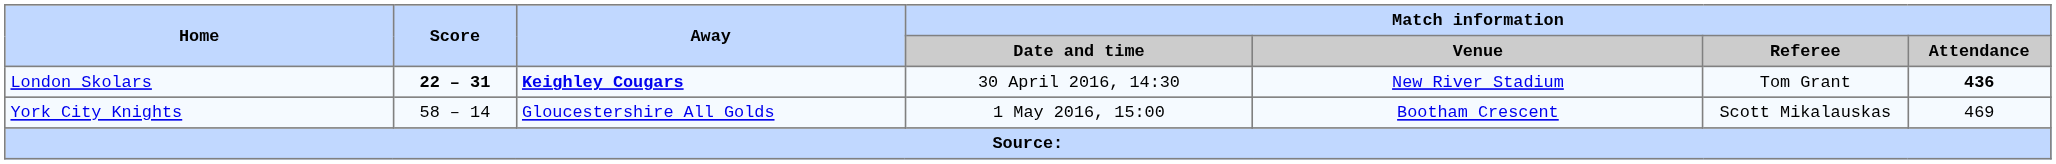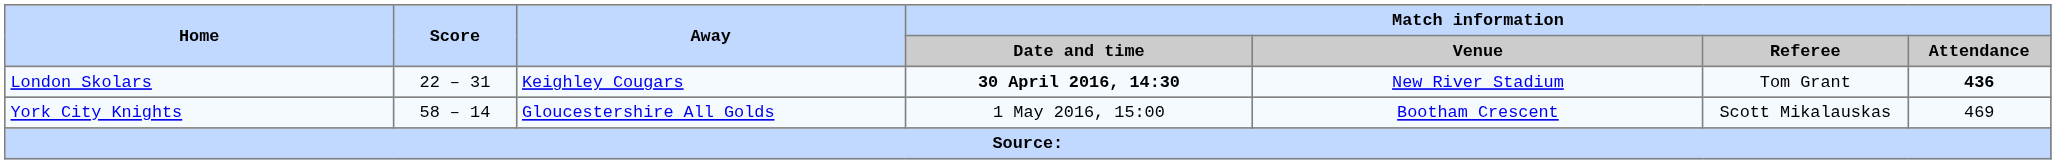(455, 82) bold -> (455, 82) normal
(603, 82) bold -> (603, 82) normal
(1079, 82) normal -> (1079, 82) bold
